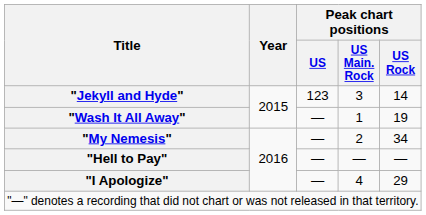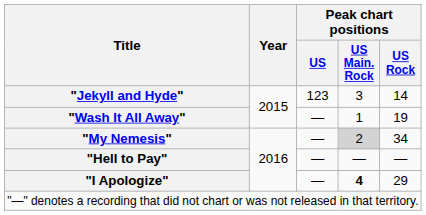(359, 138) no background -> (359, 138) lightgrey background
(359, 180) normal -> (359, 180) bold
